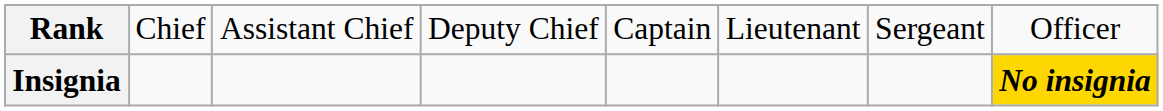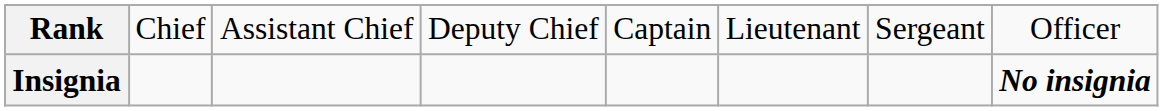(1075, 79) gold background -> (1075, 79) no background
